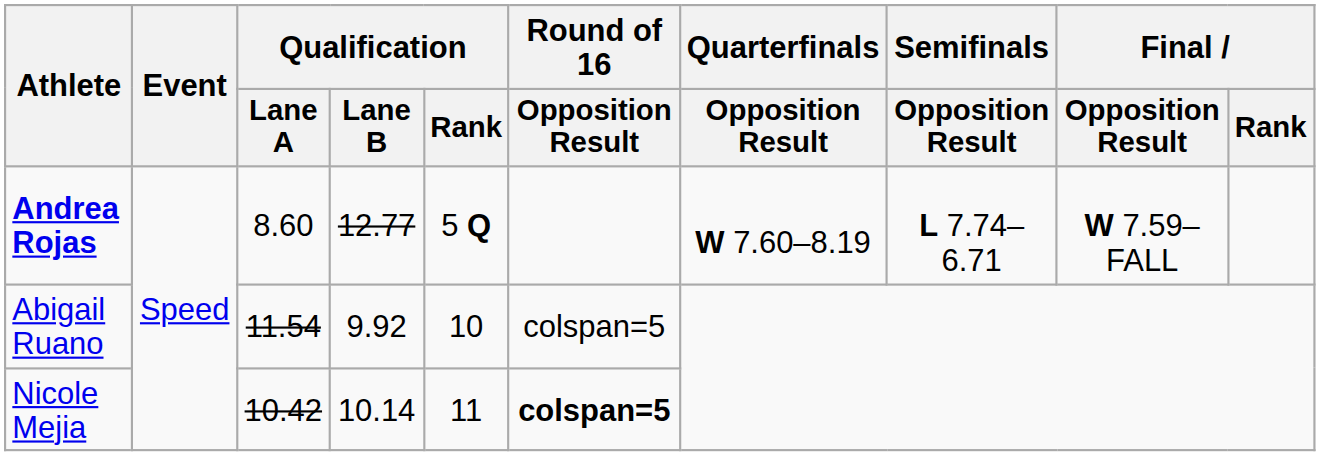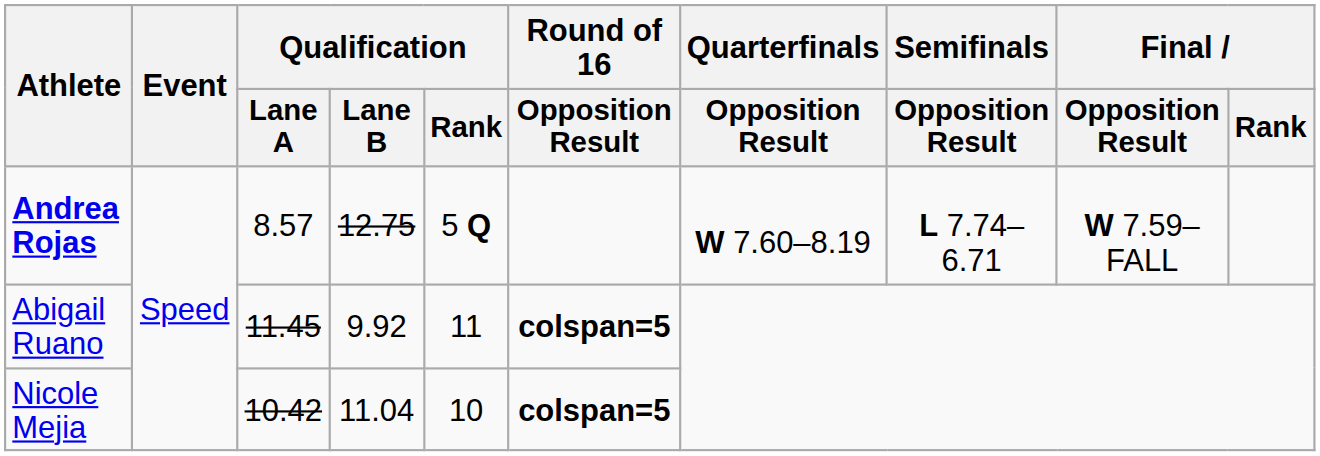(283, 226) 8.60 -> (283, 226) 8.57
(377, 226) 12.77 -> (377, 226) 12.75
(283, 327) 11.54 -> (283, 327) 11.45
(466, 327) 10 -> (466, 327) 11
(594, 327) normal -> (594, 327) bold
(377, 410) 10.14 -> (377, 410) 11.04
(466, 410) 11 -> (466, 410) 10
